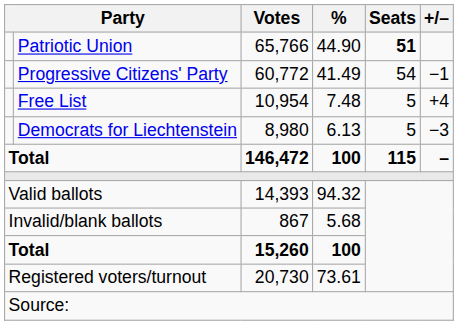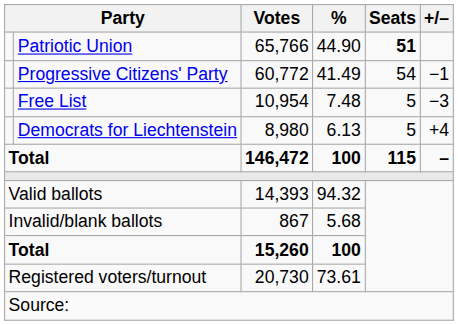(439, 102) +4 -> (439, 102) −3
(439, 130) −3 -> (439, 130) +4
